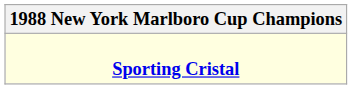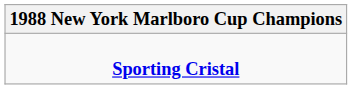(176, 68) lightyellow background -> (176, 68) no background
